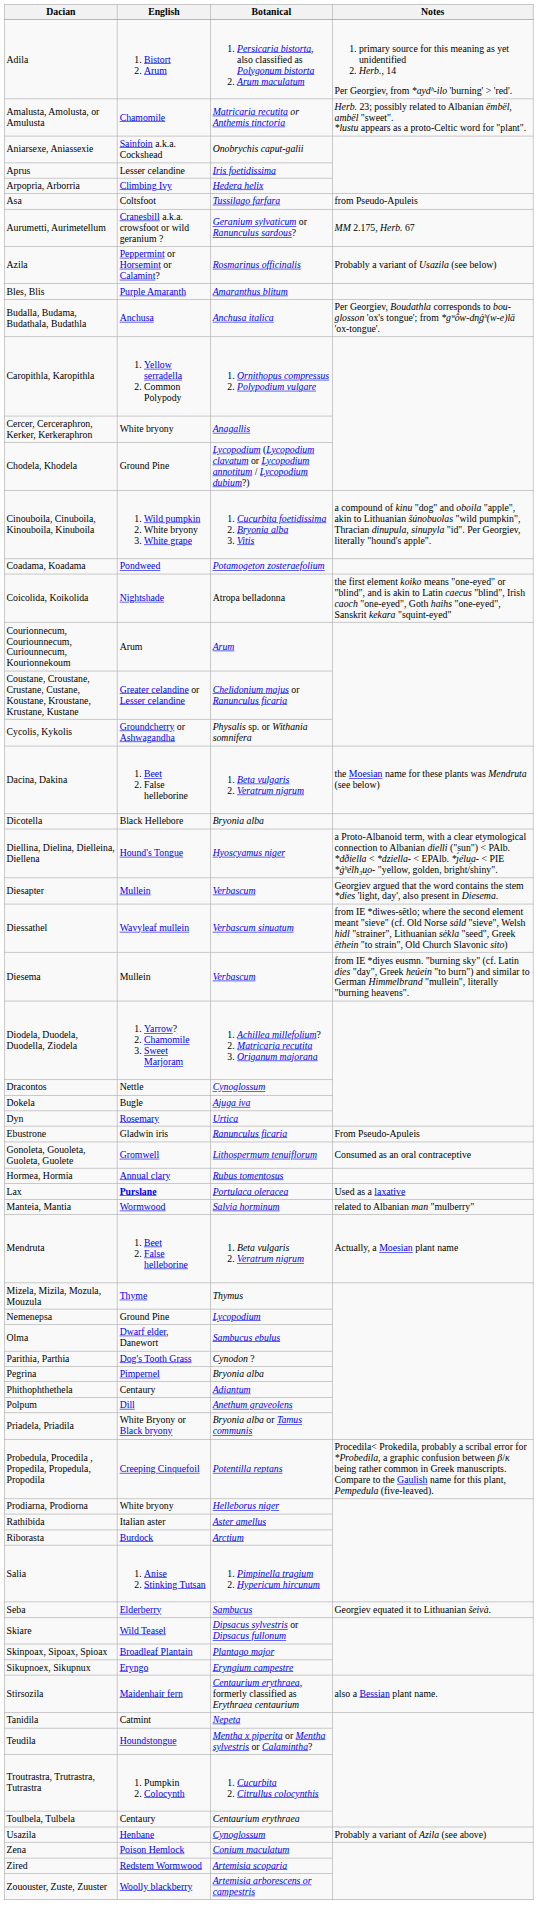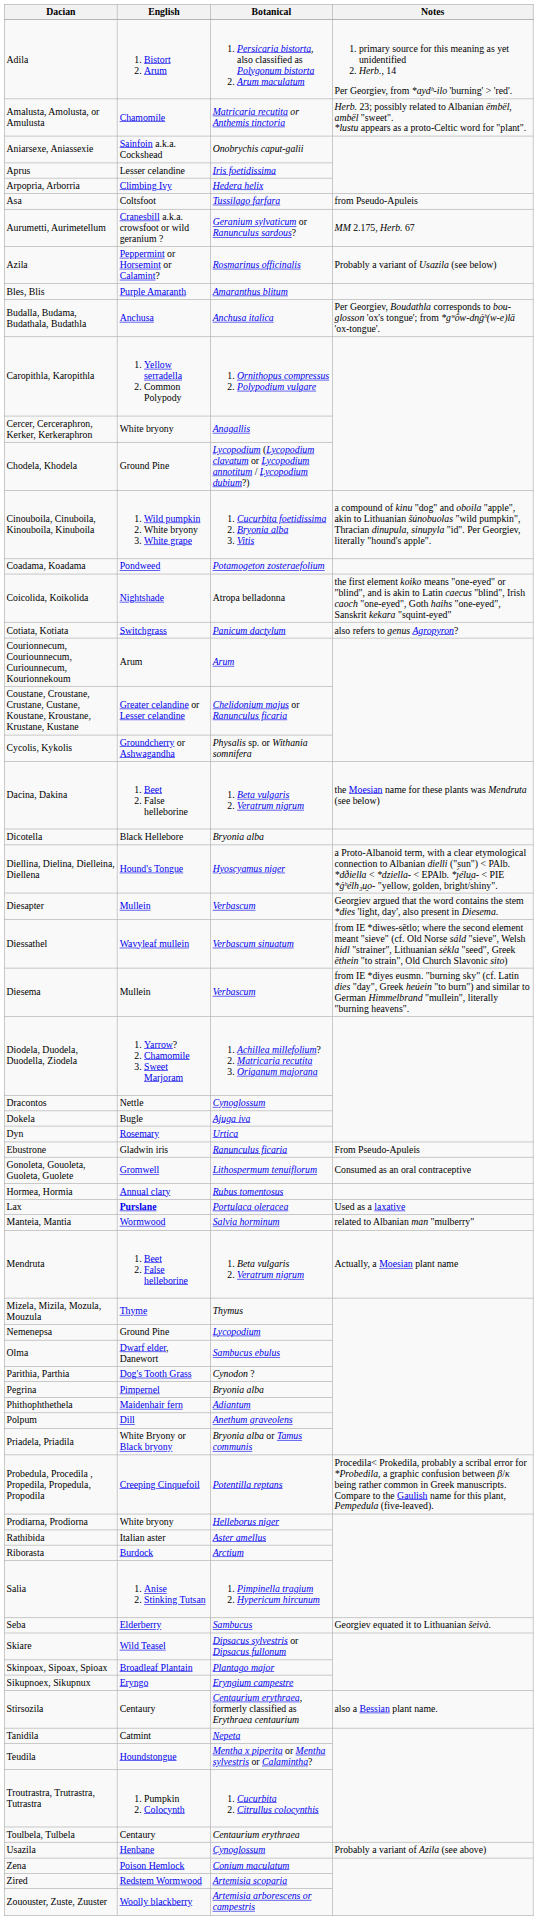+ row: (37, 630)
(138, 1389) Centaury -> (151, 1405) Maidenhair fern
(151, 1693) Maidenhair fern -> (138, 1709) Centaury
